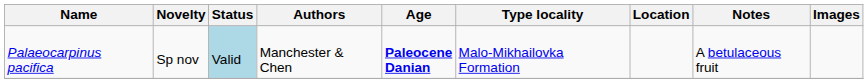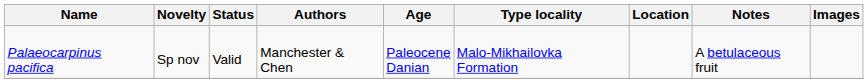(226, 59) lightblue background -> (227, 59) no background
(419, 59) bold -> (418, 59) normal
